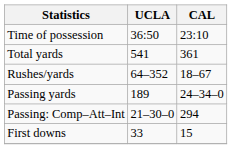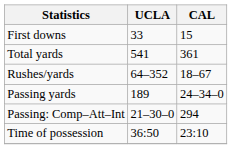rows swapped: (37, 133) <-> (55, 34)
